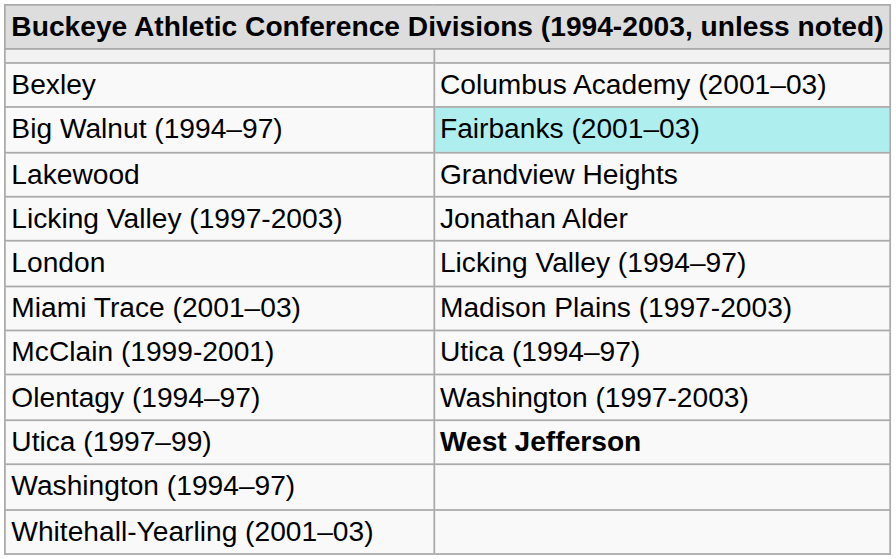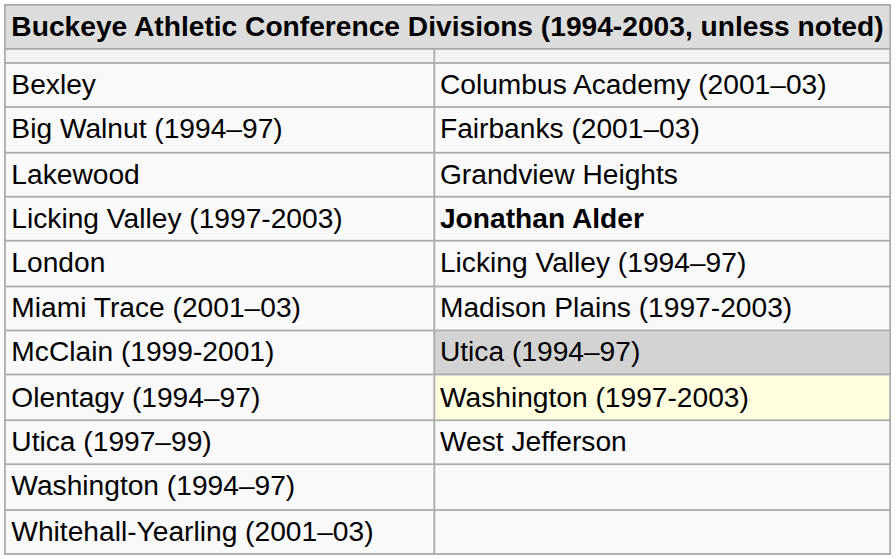(570, 129) paleturquoise background -> (570, 129) no background
(534, 218) normal -> (542, 218) bold
(540, 352) no background -> (540, 352) lightgrey background
(594, 397) no background -> (594, 397) lightyellow background
(541, 441) bold -> (533, 441) normal
